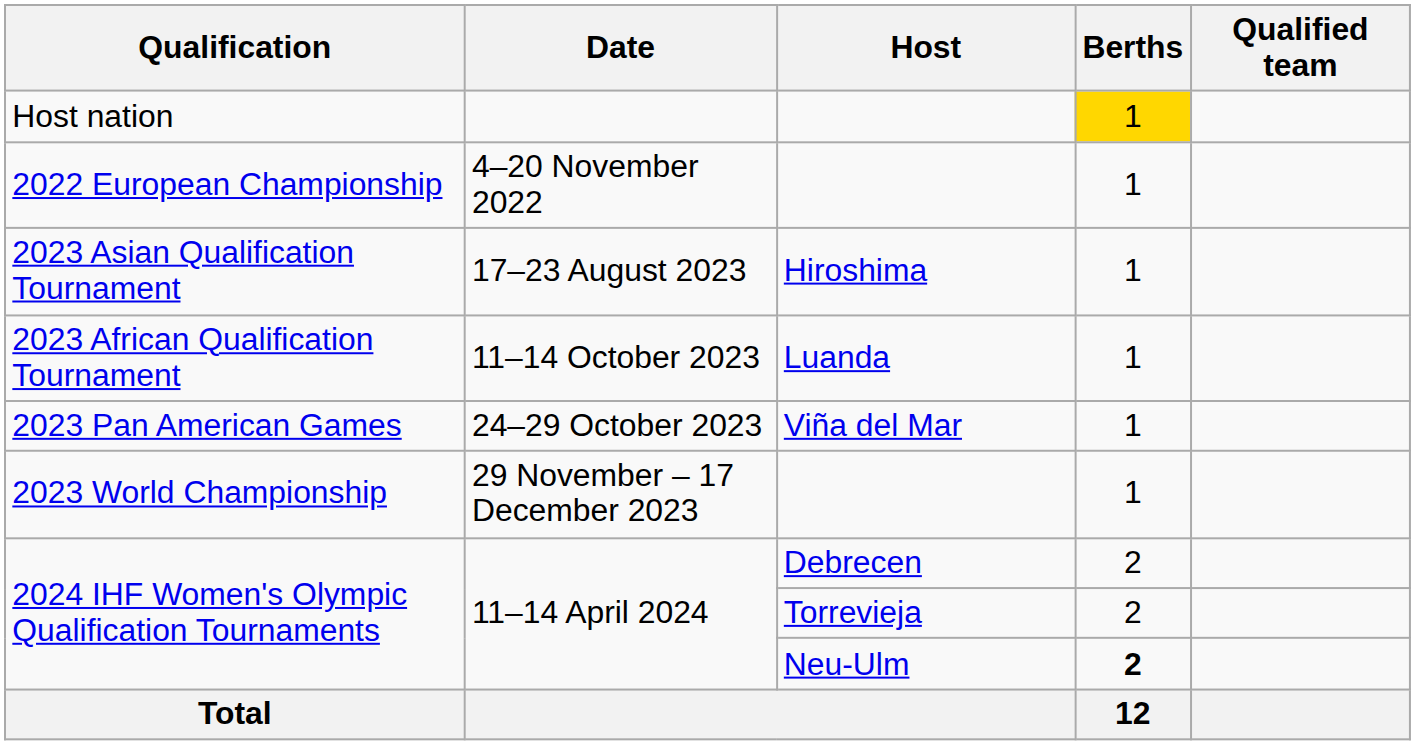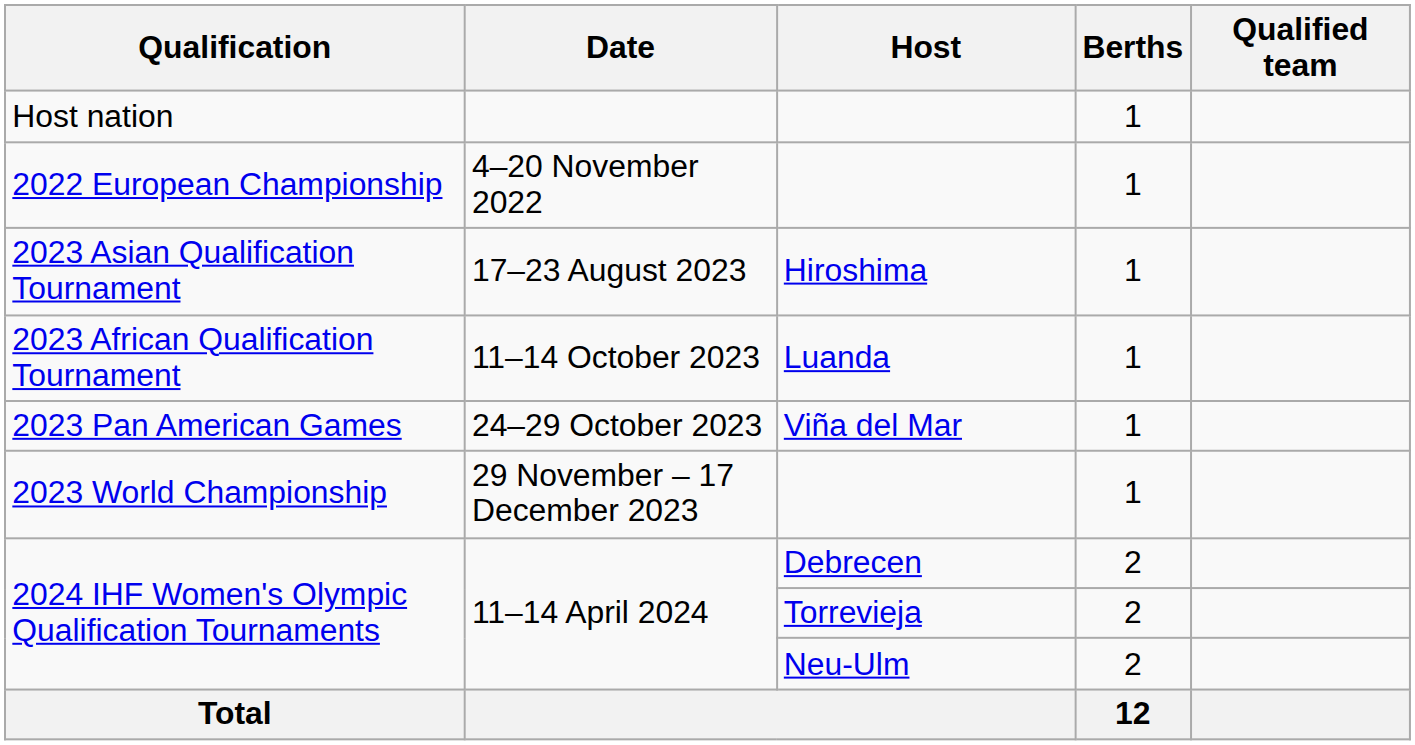(1133, 116) gold background -> (1133, 116) no background
(1133, 663) bold -> (1133, 663) normal
